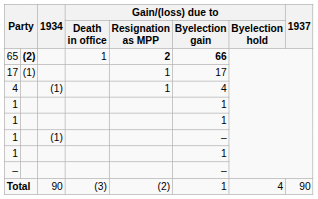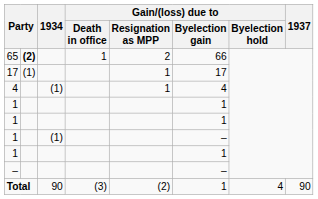(167, 56) bold -> (167, 56) normal
(221, 56) bold -> (221, 56) normal
